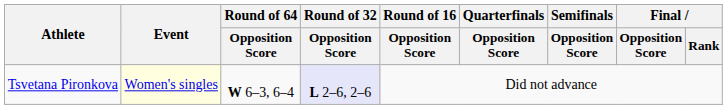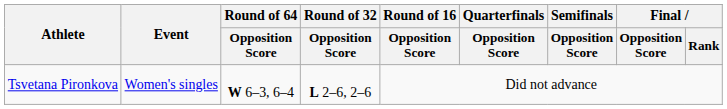(171, 85) lightyellow background -> (171, 85) no background
(340, 93) lavender background -> (340, 93) no background
